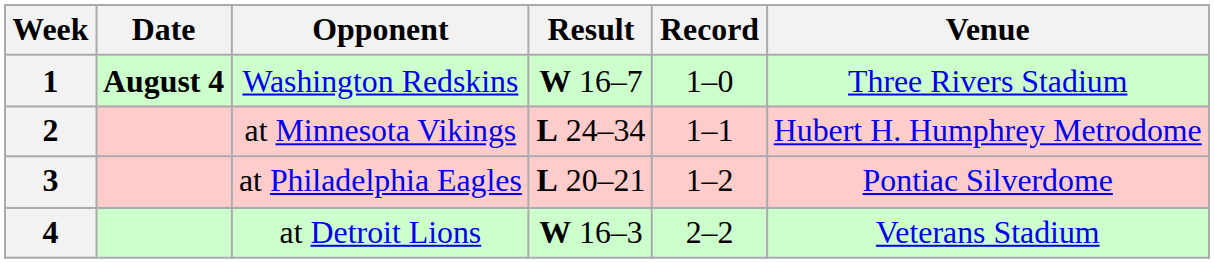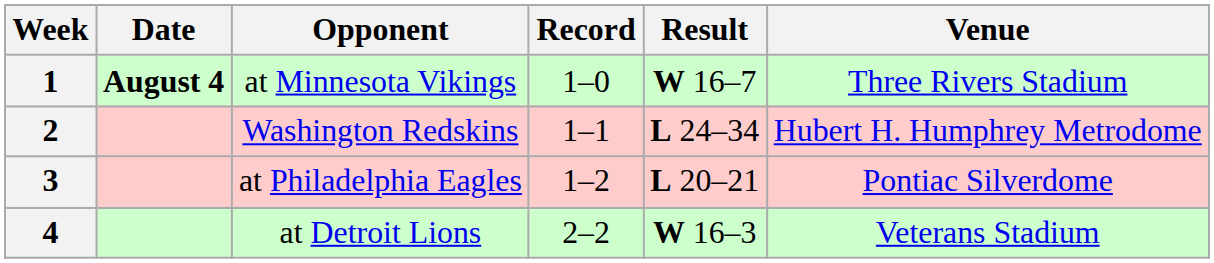columns swapped: (591, 29) <-> (710, 29)
(380, 80) Washington Redskins -> (380, 80) at Minnesota Vikings
(380, 130) at Minnesota Vikings -> (380, 130) Washington Redskins
